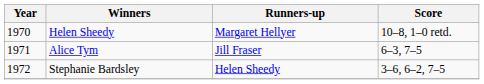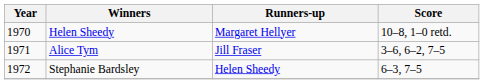(401, 50) 6–3, 7–5 -> (413, 50) 3–6, 6–2, 7–5
(413, 69) 3–6, 6–2, 7–5 -> (401, 69) 6–3, 7–5
